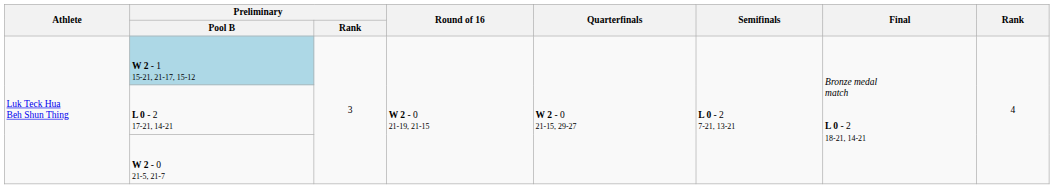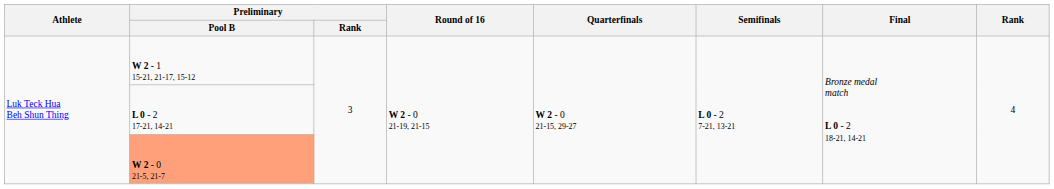(164, 72) lightblue background -> (164, 72) no background
(148, 170) no background -> (148, 170) lightsalmon background
